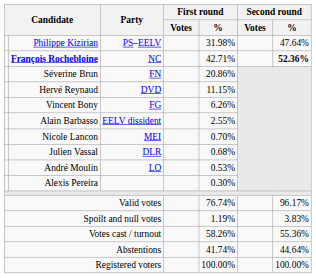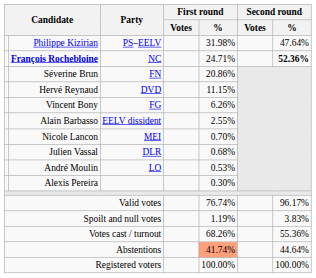(221, 59) 42.71% -> (221, 59) 24.71%
(221, 234) 58.26% -> (221, 234) 68.26%
(221, 249) no background -> (221, 249) lightsalmon background
